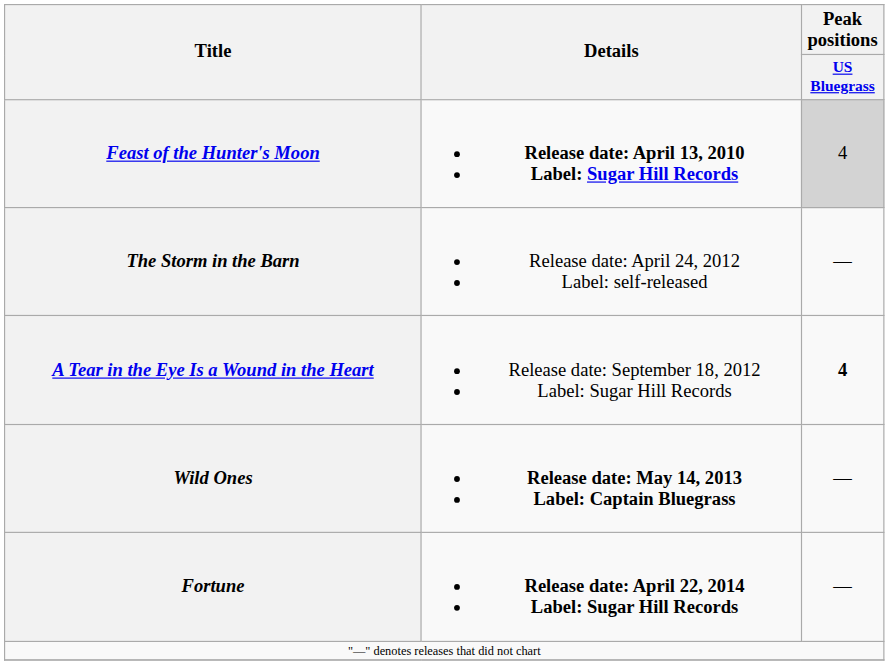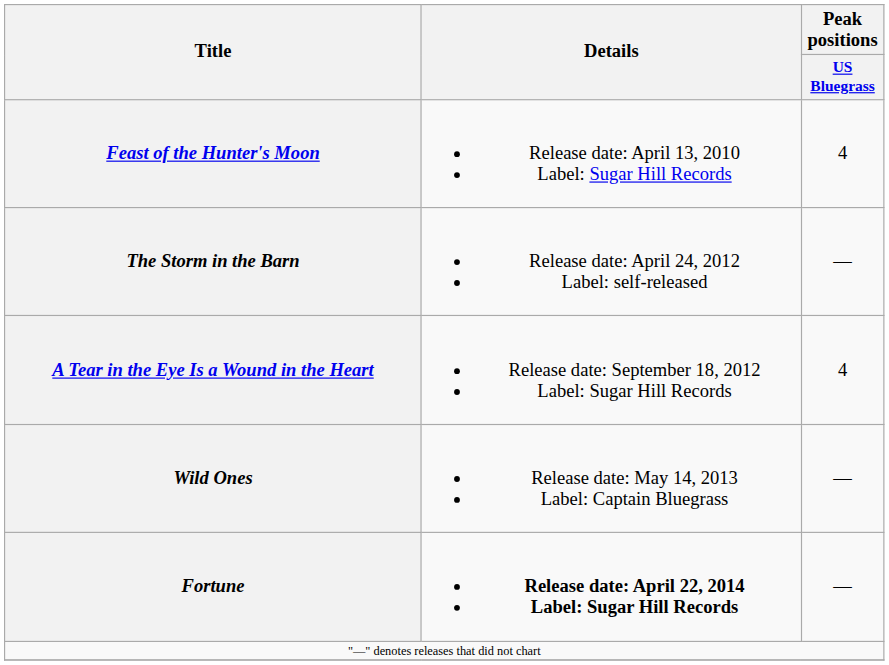(611, 164) bold -> (611, 164) normal
(843, 153) lightgrey background -> (843, 153) no background
(843, 370) bold -> (843, 370) normal
(611, 489) bold -> (611, 489) normal
